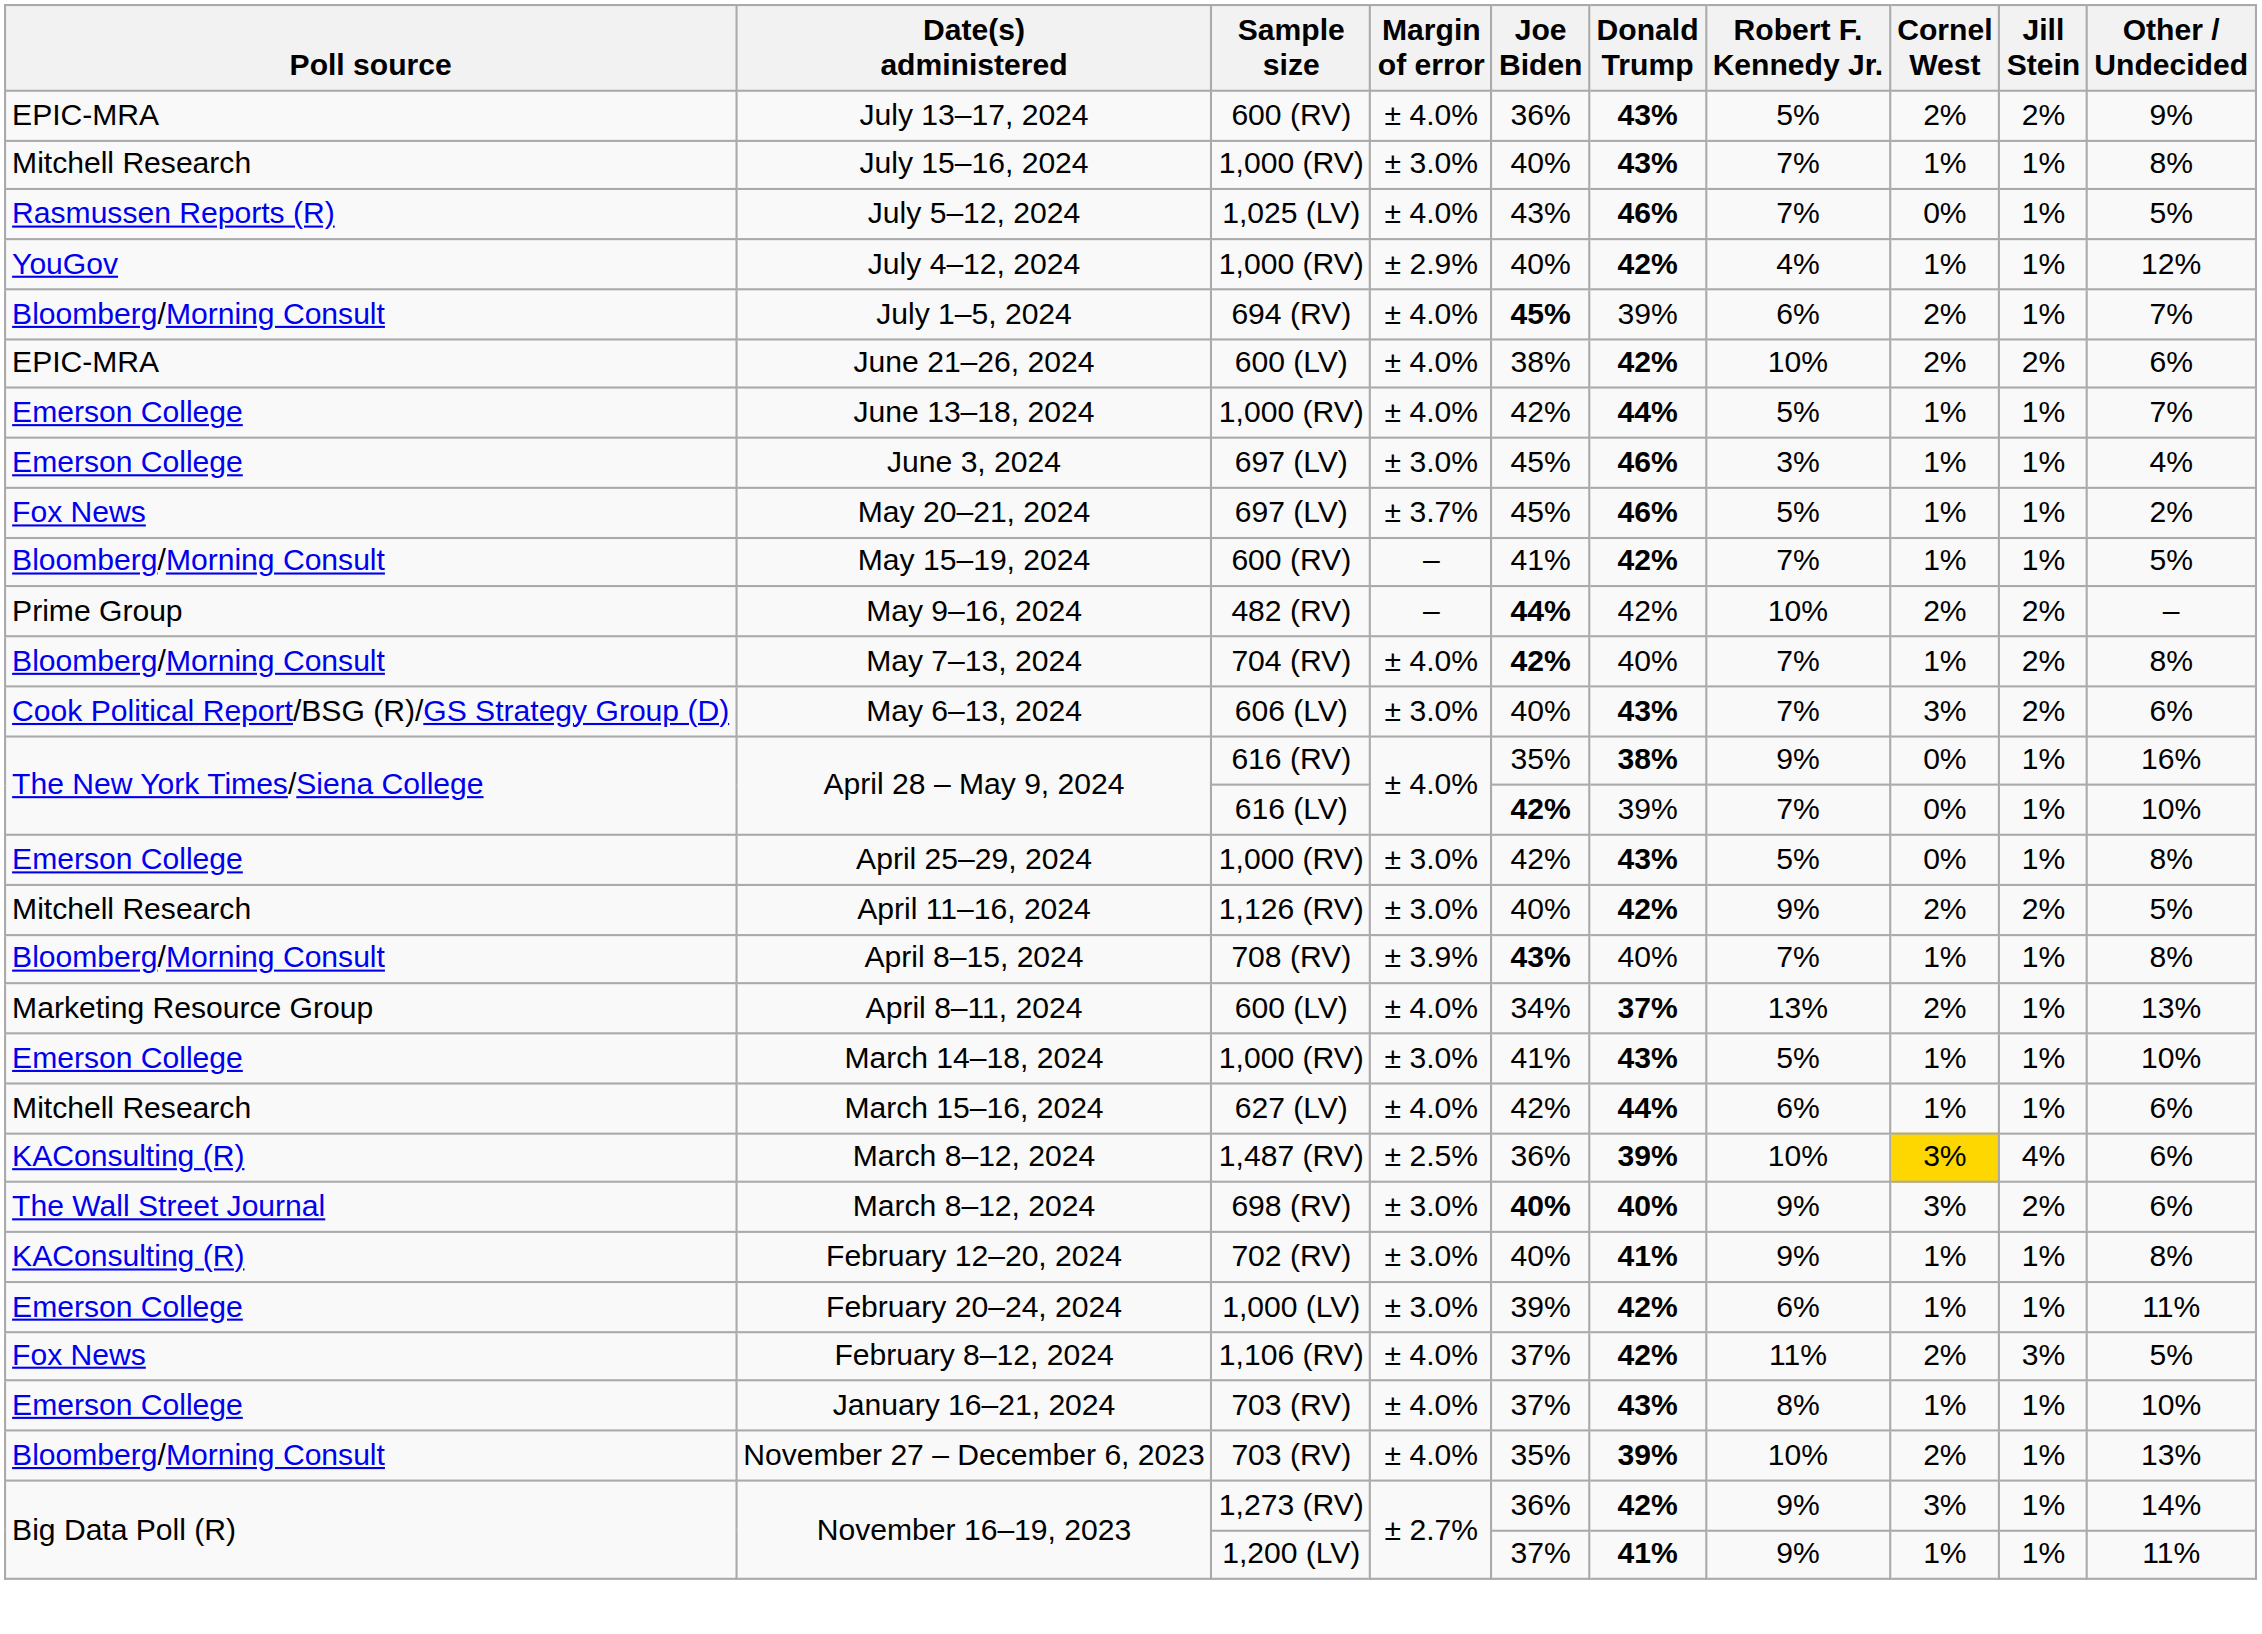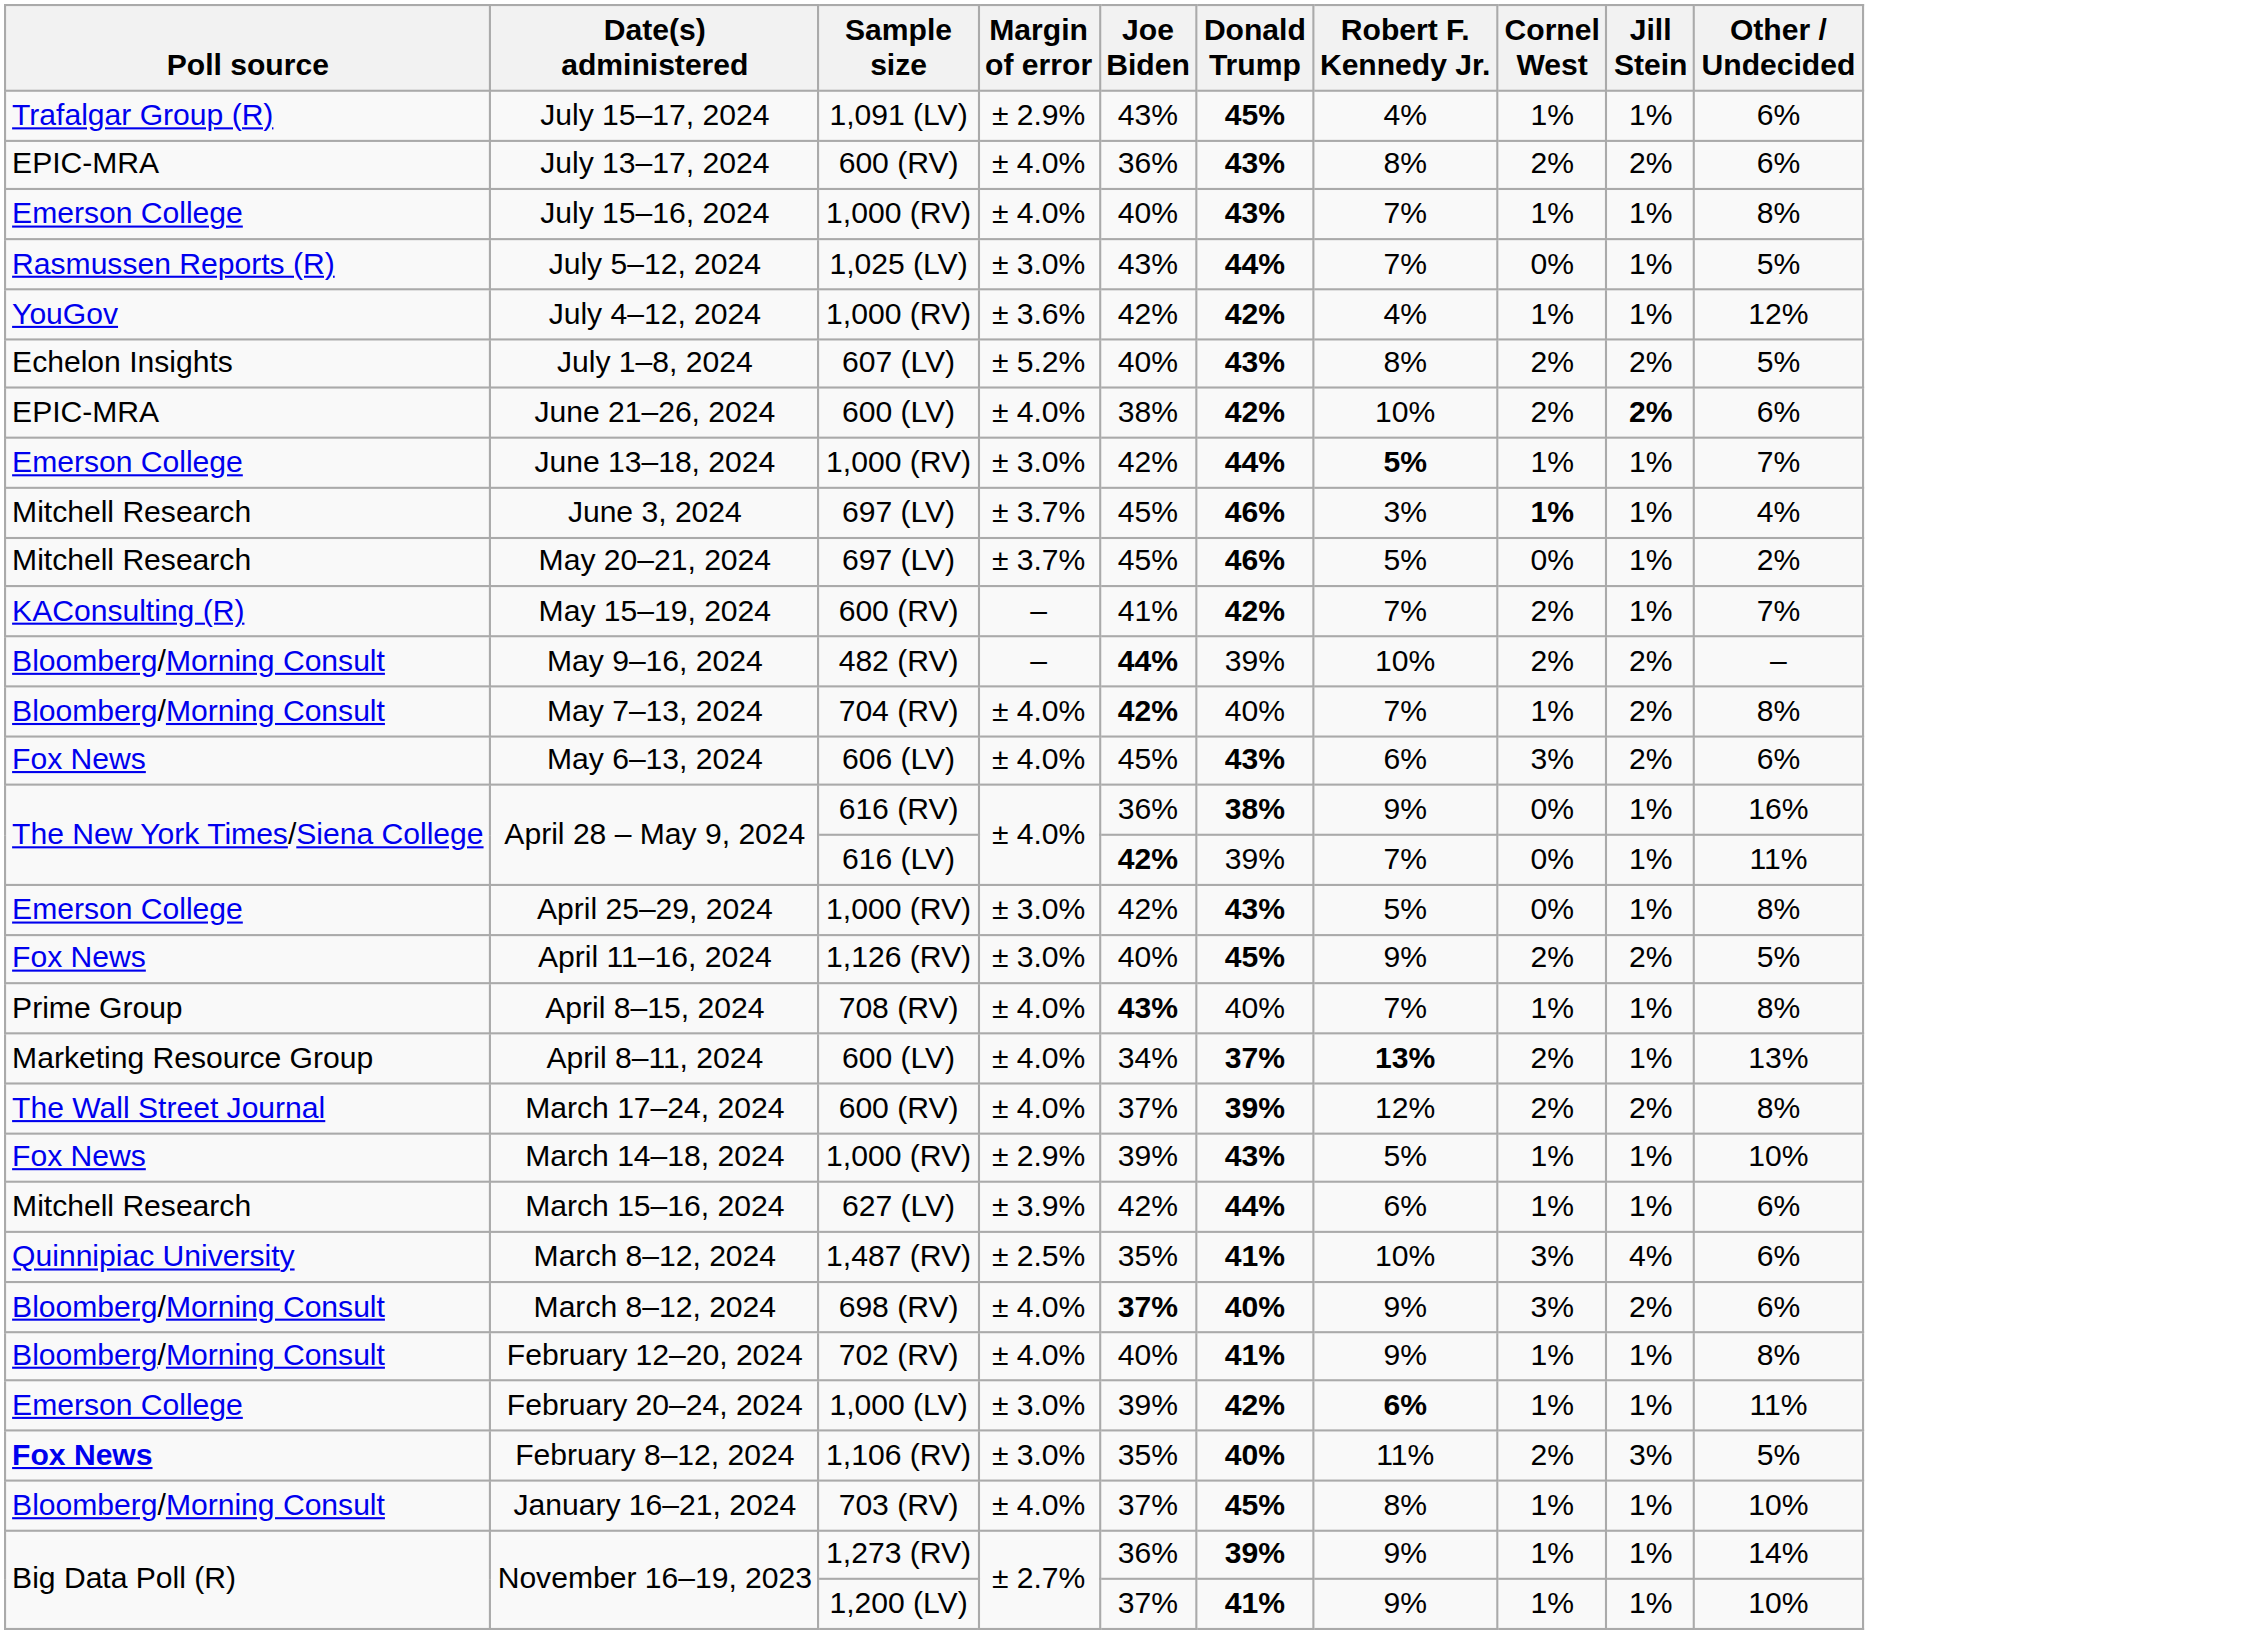+ row: (655, 114)
(1798, 114) 5% -> (1405, 164) 8%
(2171, 114) 9% -> (1778, 164) 6%
(132, 164) Mitchell Research -> (127, 214) Emerson College
(1431, 164) ± 3.0% -> (1039, 214) ± 4.0%
(1431, 214) ± 4.0% -> (1039, 263) ± 3.0%
(1648, 214) 46% -> (1255, 263) 44%
(1431, 263) ± 2.9% -> (1039, 313) ± 3.6%
(1541, 263) 40% -> (1148, 313) 42%
+ row: (655, 363)
- row: (974, 313)
(2043, 363) normal -> (1651, 412) bold
(1431, 412) ± 4.0% -> (1039, 462) ± 3.0%
(1798, 412) normal -> (1405, 462) bold
(127, 462) Emerson College -> (132, 511) Mitchell Research
(1431, 462) ± 3.0% -> (1039, 511) ± 3.7%
(1945, 462) normal -> (1552, 511) bold
(79, 511) Fox News -> (132, 561) Mitchell Research
(1945, 511) 1% -> (1552, 561) 0%
(199, 561) Bloomberg/Morning Consult -> (128, 611) KAConsulting (R)
(1945, 561) 1% -> (1552, 611) 2%
(2171, 561) 5% -> (1778, 611) 7%
(97, 611) Prime Group -> (199, 660) Bloomberg/Morning Consult
(1648, 611) 42% -> (1255, 660) 39%
(371, 710) Cook Political Report/BSG (R)/GS Strategy Group (D) -> (79, 760) Fox News
(1431, 710) ± 3.0% -> (1039, 760) ± 4.0%
(1541, 710) 40% -> (1148, 760) 45%
(1798, 710) 7% -> (1405, 760) 6%
(1541, 760) 35% -> (1148, 809) 36%
(2171, 809) 10% -> (1778, 859) 11%
(132, 909) Mitchell Research -> (79, 958) Fox News
(1648, 909) 42% -> (1255, 958) 45%
(199, 958) Bloomberg/Morning Consult -> (97, 1008) Prime Group
(1431, 958) ± 3.9% -> (1039, 1008) ± 4.0%
(1798, 1008) normal -> (1405, 1057) bold
+ row: (655, 1107)
(127, 1057) Emerson College -> (79, 1157) Fox News
(1431, 1057) ± 3.0% -> (1039, 1157) ± 2.9%
(1541, 1057) 41% -> (1148, 1157) 39%
(1431, 1107) ± 4.0% -> (1039, 1206) ± 3.9%
(128, 1157) KAConsulting (R) -> (153, 1256) Quinnipiac University
(1541, 1157) 36% -> (1148, 1256) 35%
(1648, 1157) 39% -> (1255, 1256) 41%
(1945, 1157) gold background -> (1552, 1256) no background
(169, 1206) The Wall Street Journal -> (199, 1306) Bloomberg/Morning Consult
(1431, 1206) ± 3.0% -> (1039, 1306) ± 4.0%
(1541, 1206) 40% -> (1148, 1306) 37%
(128, 1256) KAConsulting (R) -> (199, 1355) Bloomberg/Morning Consult
(1431, 1256) ± 3.0% -> (1039, 1355) ± 4.0%
(1798, 1306) normal -> (1405, 1405) bold
(79, 1355) normal -> (82, 1455) bold
(1431, 1355) ± 4.0% -> (1039, 1455) ± 3.0%
(1541, 1355) 37% -> (1148, 1455) 35%
(1648, 1355) 42% -> (1255, 1455) 40%
(127, 1405) Emerson College -> (199, 1504) Bloomberg/Morning Consult
(1648, 1405) 43% -> (1255, 1504) 45%
- row: (974, 1455)
(1648, 1504) 42% -> (1255, 1554) 39%
(1945, 1504) 3% -> (1552, 1554) 1%
(2171, 1554) 11% -> (1778, 1604) 10%
